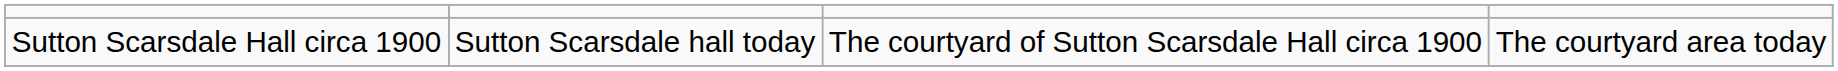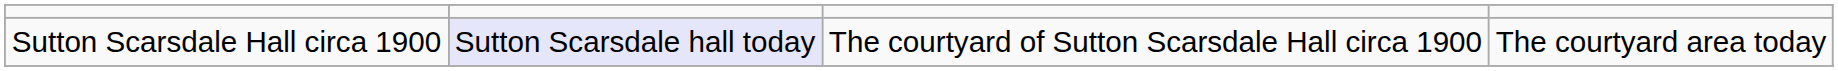(635, 41) no background -> (635, 41) lavender background
